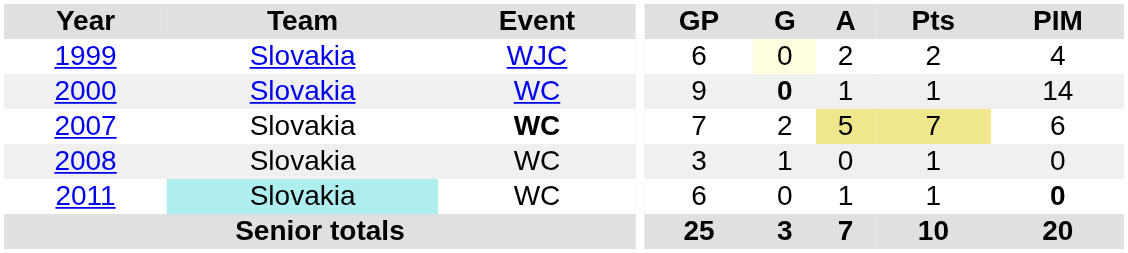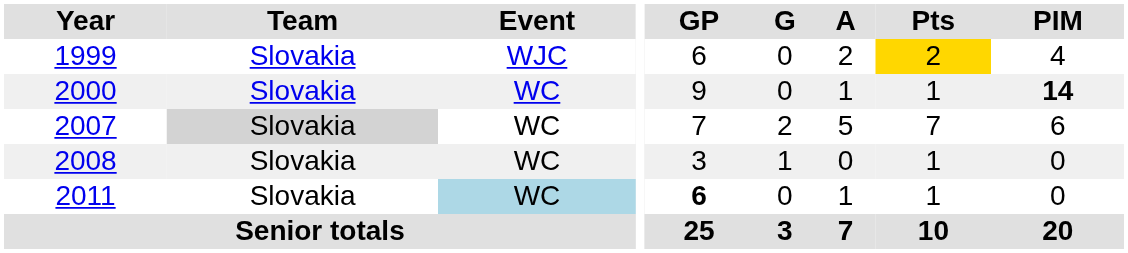(785, 56) lightyellow background -> (785, 56) no background
(933, 56) no background -> (933, 56) gold background
(785, 91) bold -> (785, 91) normal
(1058, 91) normal -> (1058, 91) bold
(303, 126) no background -> (303, 126) lightgrey background
(537, 126) bold -> (537, 126) normal
(846, 126) khaki background -> (846, 126) no background
(933, 126) khaki background -> (933, 126) no background
(303, 196) paleturquoise background -> (303, 196) no background
(537, 196) no background -> (537, 196) lightblue background
(699, 196) normal -> (699, 196) bold
(1058, 196) bold -> (1058, 196) normal
